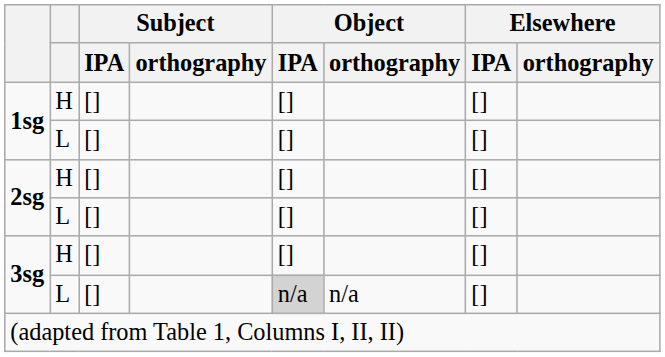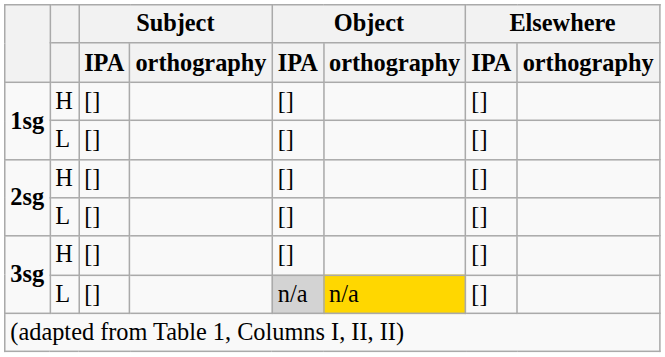(344, 293) no background -> (344, 293) gold background
